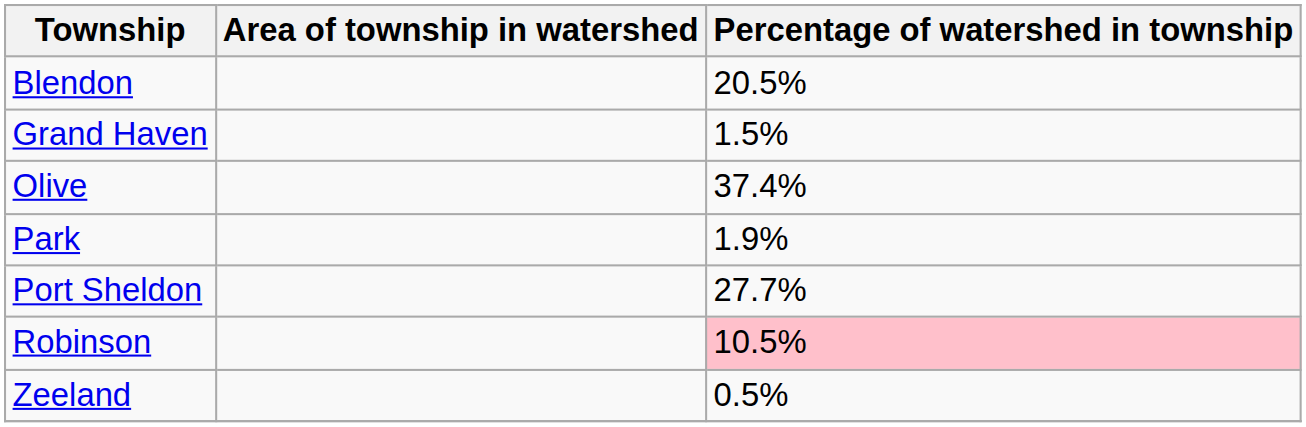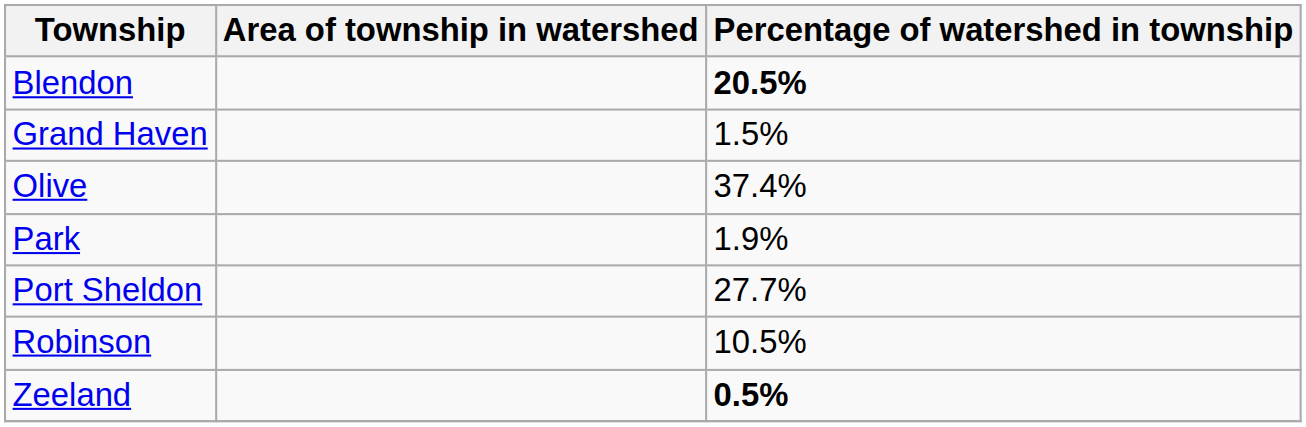(760, 82) normal -> (760, 82) bold
(760, 342) pink background -> (760, 342) no background
(751, 394) normal -> (751, 394) bold
